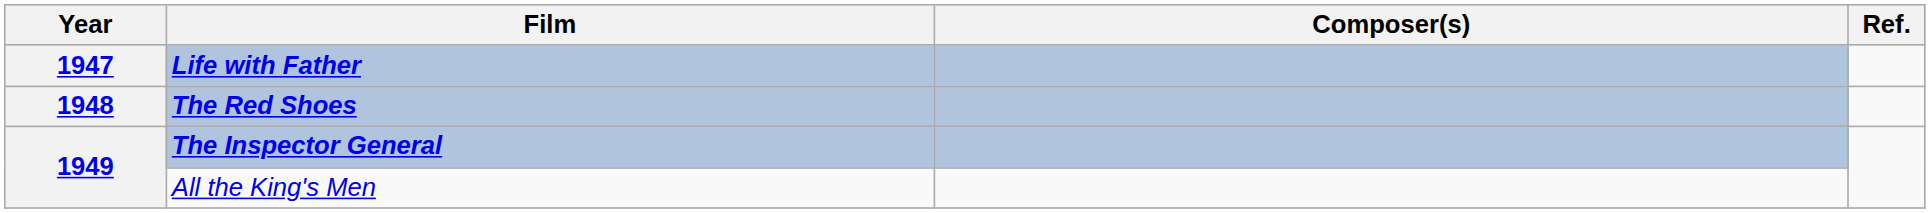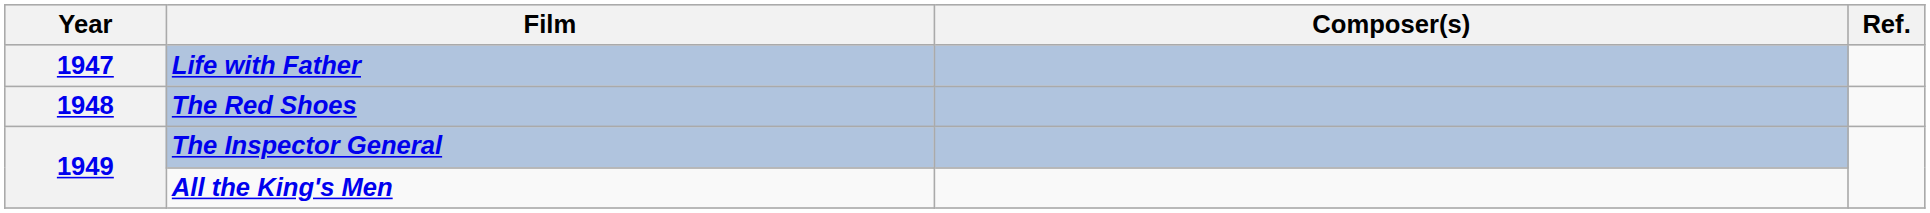(274, 187) normal -> (282, 187) bold
